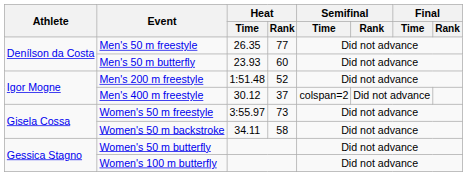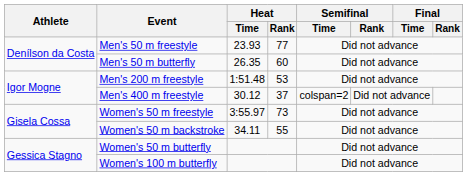(247, 46) 26.35 -> (247, 46) 23.93
(247, 63) 23.93 -> (247, 63) 26.35
(282, 80) 52 -> (282, 80) 53
(282, 130) 58 -> (282, 130) 55
